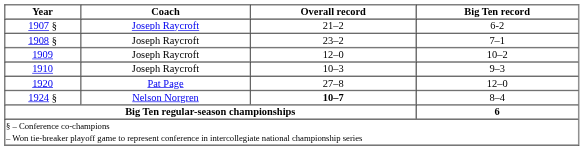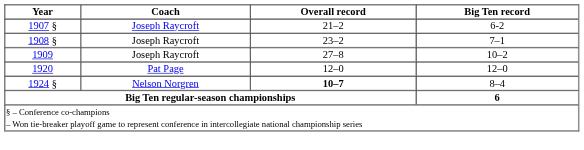(333, 54) 12–0 -> (333, 54) 27–8
- row: (43, 69)
(333, 83) 27–8 -> (333, 69) 12–0
